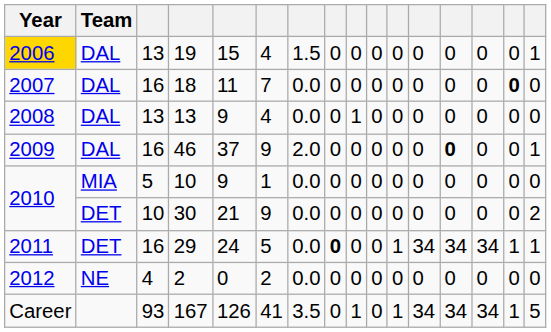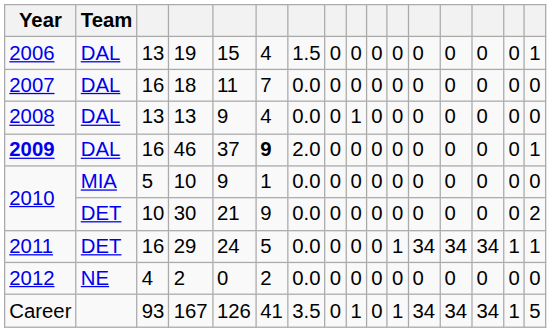(32, 52) gold background -> (32, 52) no background
(514, 85) bold -> (514, 85) normal
(32, 149) normal -> (32, 149) bold
(266, 149) normal -> (266, 149) bold
(450, 149) bold -> (450, 149) normal
(336, 246) bold -> (336, 246) normal
